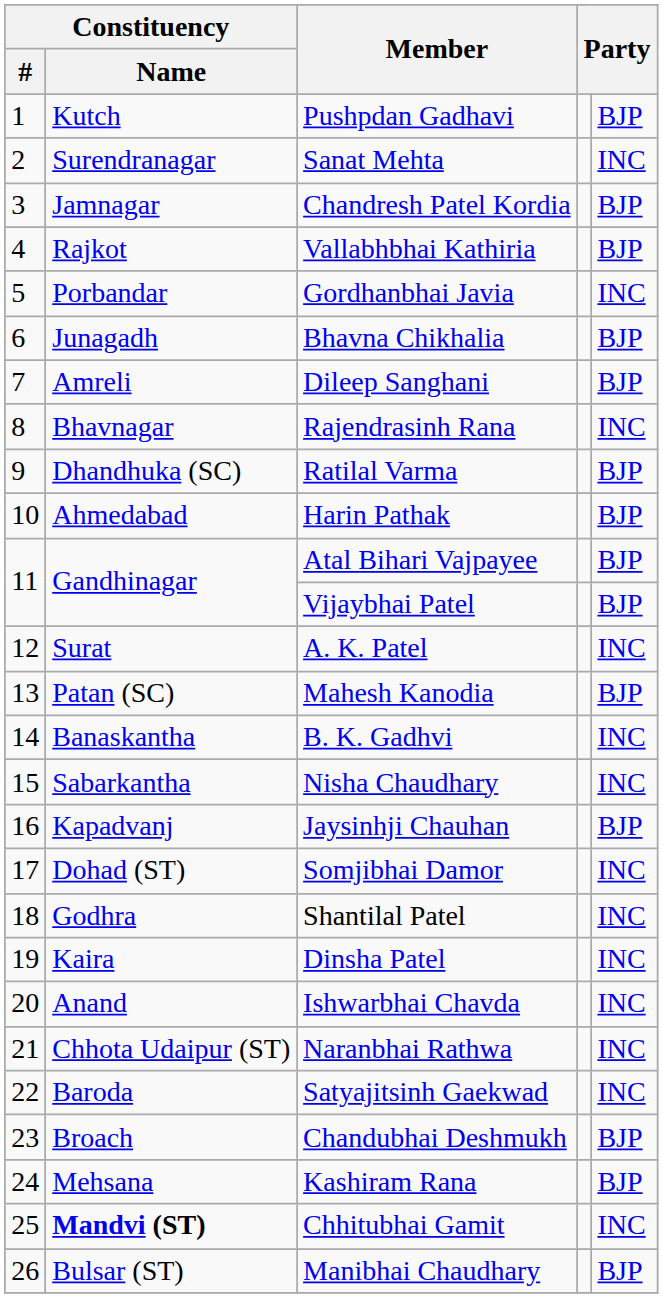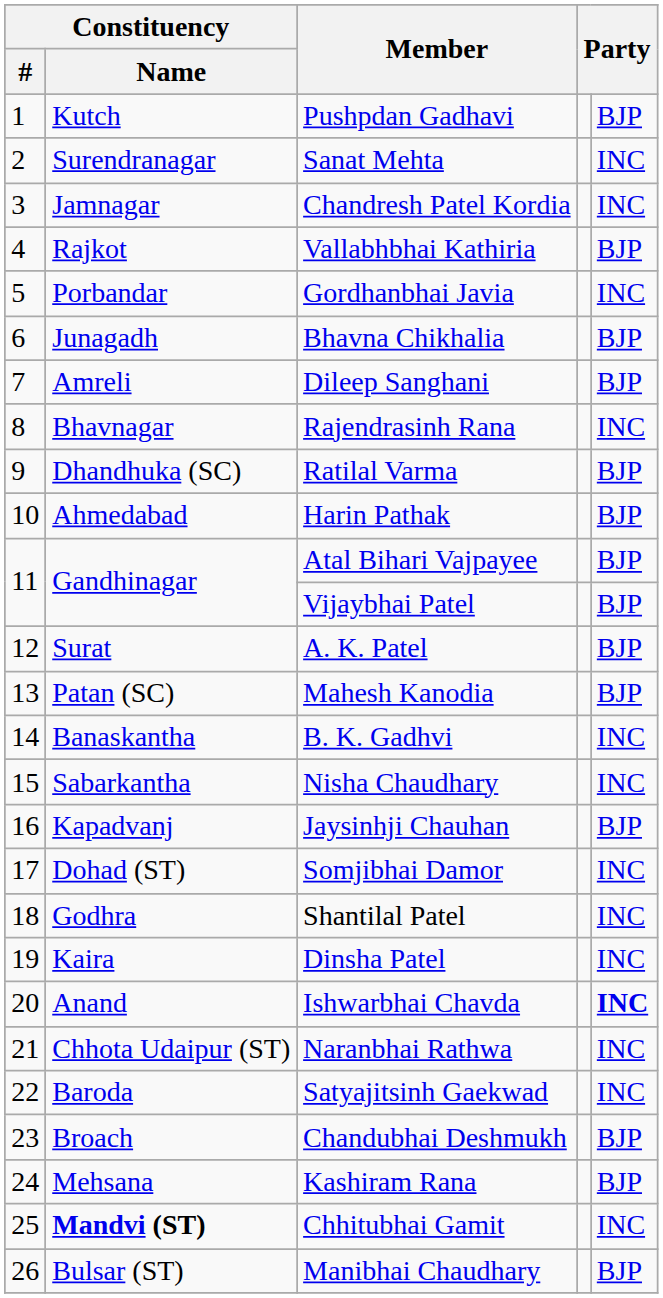(620, 204) BJP -> (621, 204) INC
(622, 648) INC -> (619, 648) BJP
(622, 1003) normal -> (623, 1003) bold
